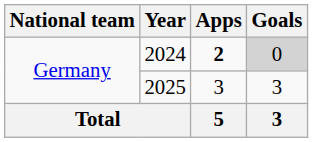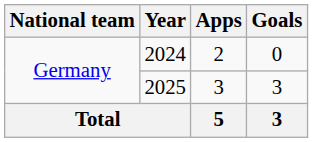(219, 53) bold -> (219, 53) normal
(277, 53) lightgrey background -> (277, 53) no background
